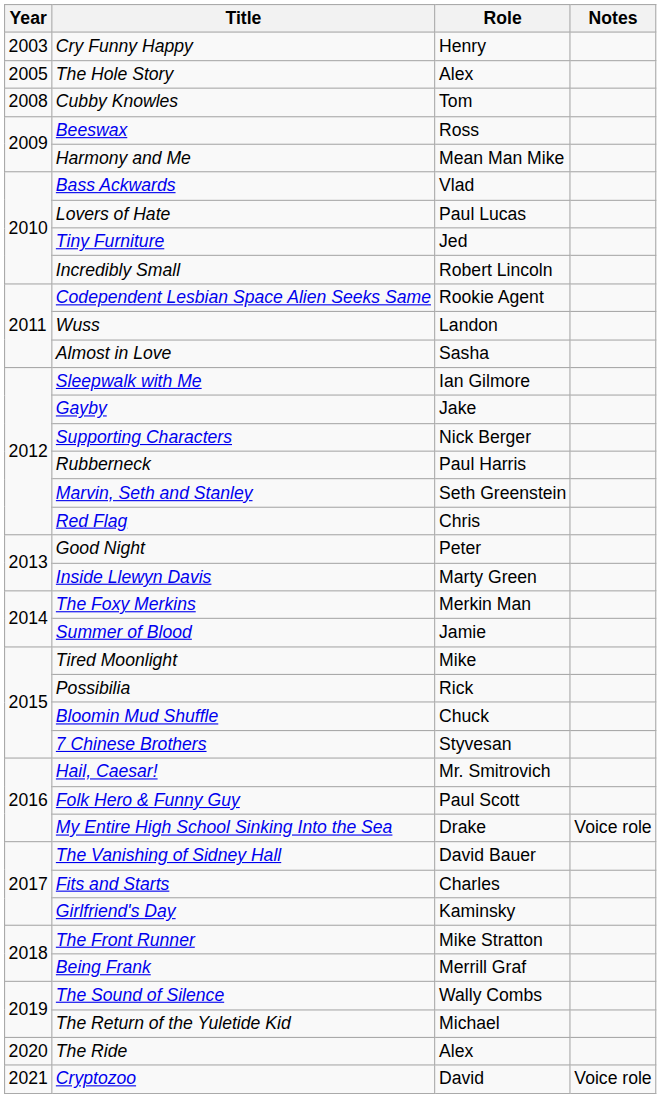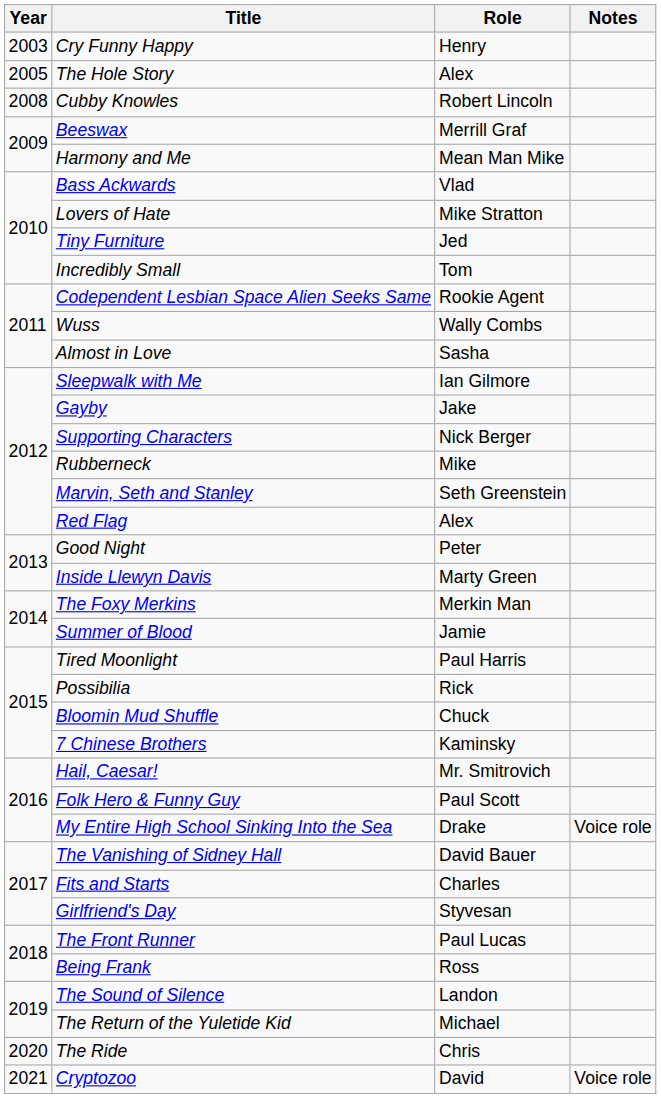(456, 102) Tom -> (496, 102) Robert Lincoln
(459, 130) Ross -> (483, 130) Merrill Graf
(483, 213) Paul Lucas -> (491, 213) Mike Stratton
(496, 269) Robert Lincoln -> (456, 269) Tom
(468, 325) Landon -> (491, 325) Wally Combs
(483, 465) Paul Harris -> (458, 465) Mike
(460, 520) Chris -> (456, 520) Alex
(458, 660) Mike -> (483, 660) Paul Harris
(475, 744) Styvesan -> (477, 744) Kaminsky
(477, 911) Kaminsky -> (475, 911) Styvesan
(491, 939) Mike Stratton -> (483, 939) Paul Lucas
(483, 967) Merrill Graf -> (459, 967) Ross
(491, 995) Wally Combs -> (468, 995) Landon
(456, 1051) Alex -> (460, 1051) Chris
